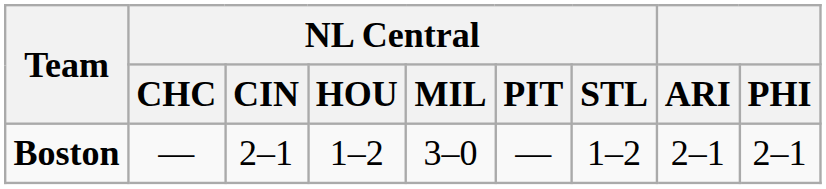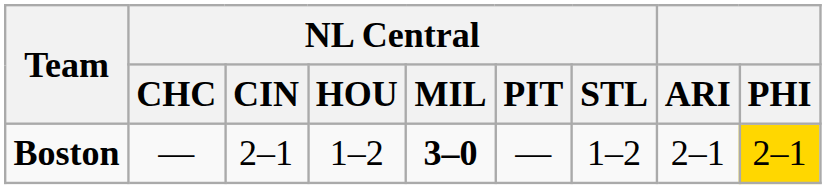(451, 153) normal -> (451, 153) bold
(780, 153) no background -> (780, 153) gold background
